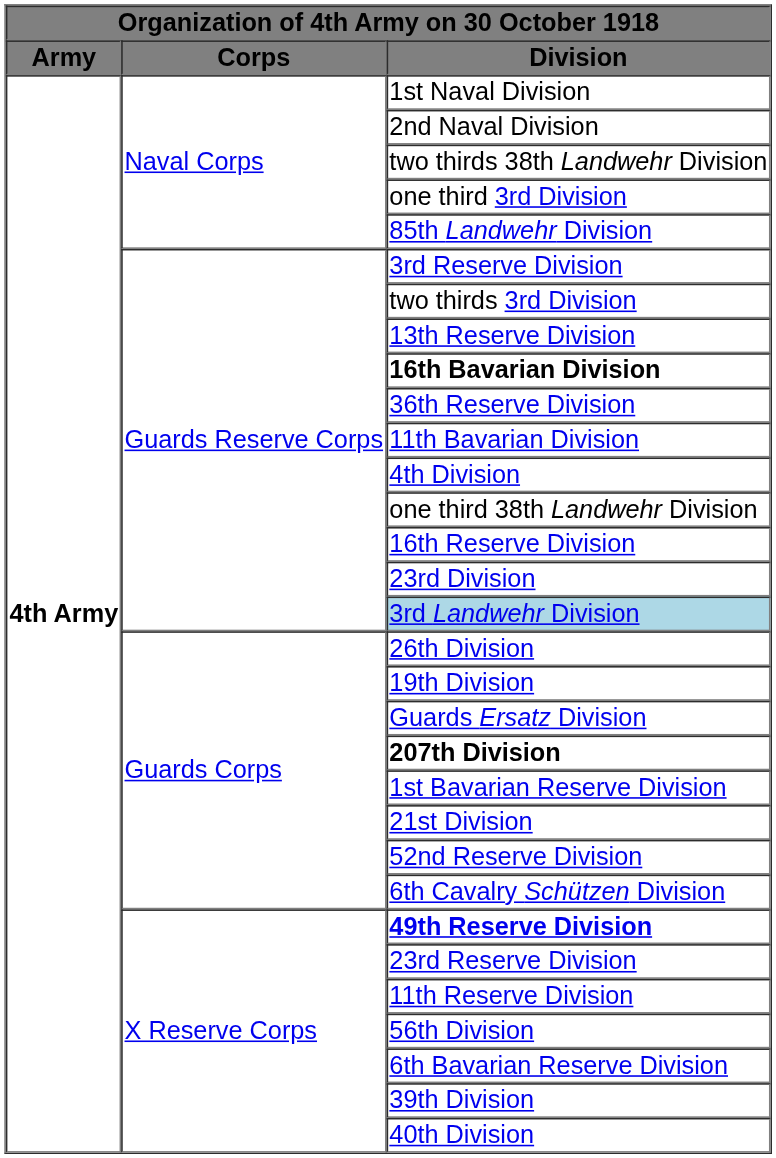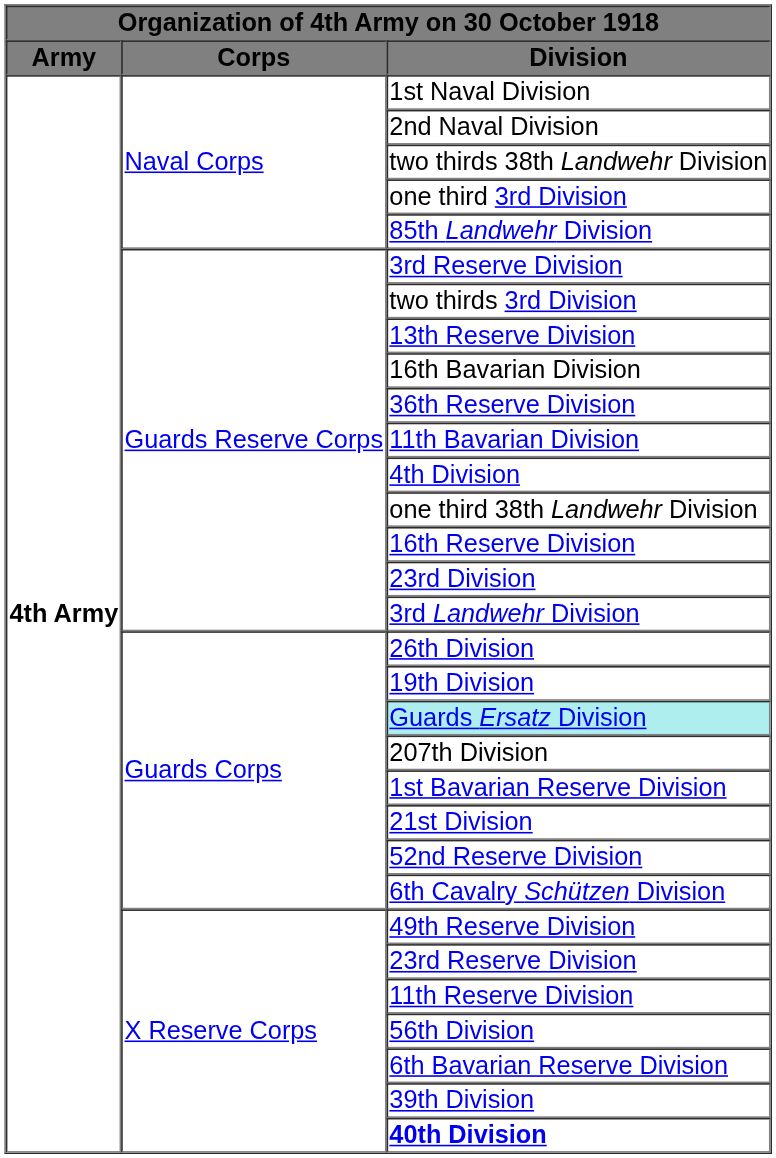(525, 370) bold -> (515, 370) normal
(514, 613) lightblue background -> (514, 613) no background
(518, 717) no background -> (518, 717) paleturquoise background
(475, 752) bold -> (469, 752) normal
(521, 926) bold -> (512, 926) normal
(462, 1134) normal -> (468, 1134) bold
